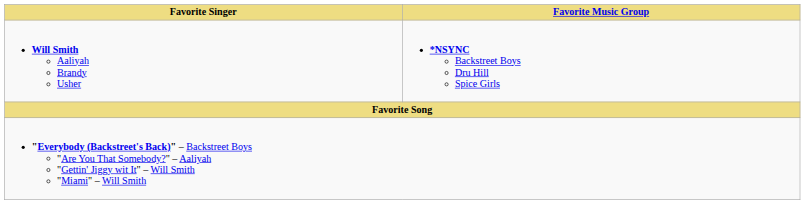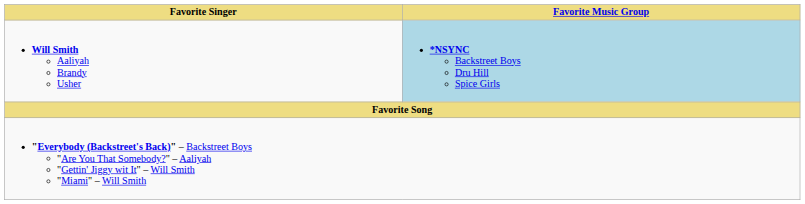(601, 67) no background -> (601, 67) lightblue background
